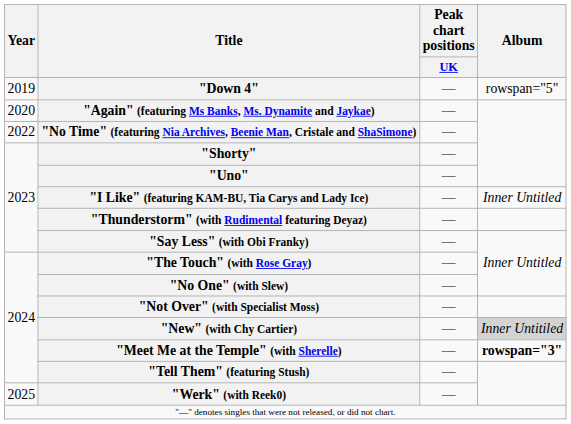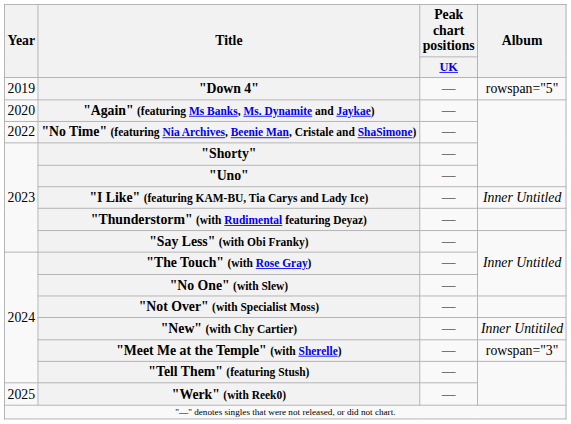(522, 328) lightgrey background -> (522, 328) no background
(522, 350) bold -> (522, 350) normal
